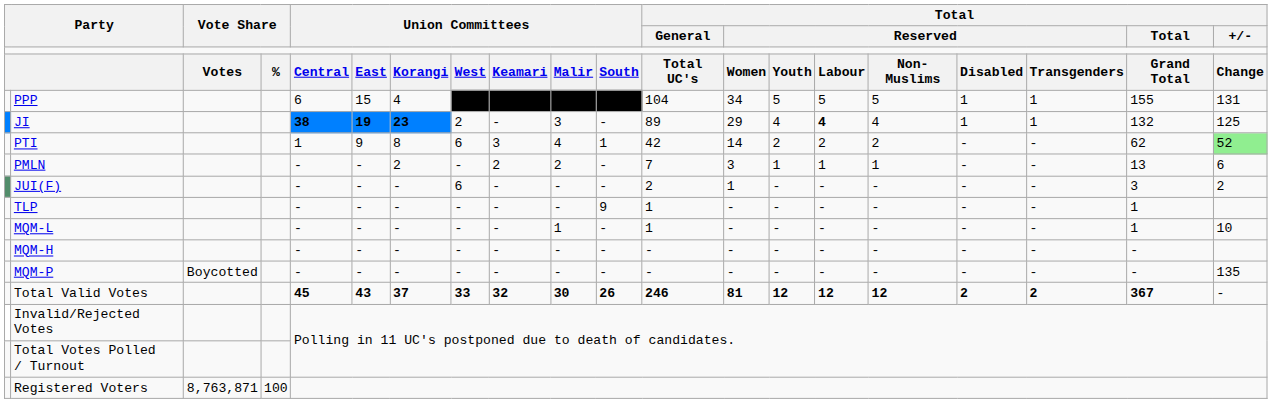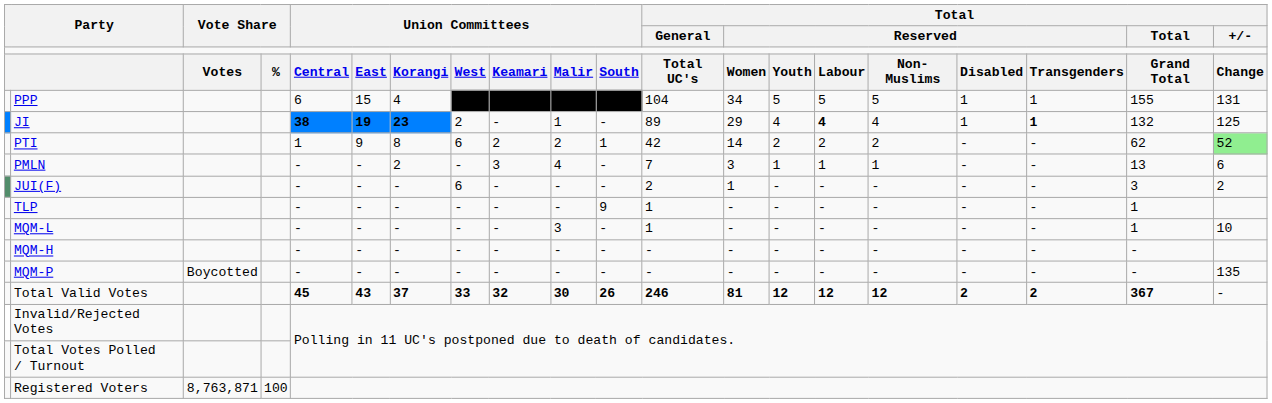(558, 122) 3 -> (558, 122) 1
(1033, 122) normal -> (1033, 122) bold
(496, 144) 3 -> (496, 144) 2
(558, 144) 4 -> (558, 144) 2
(496, 165) 2 -> (496, 165) 3
(558, 165) 2 -> (558, 165) 4
(558, 229) 1 -> (558, 229) 3
